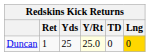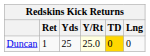(110, 43) no background -> (110, 43) gold background
(128, 43) gold background -> (128, 43) no background
